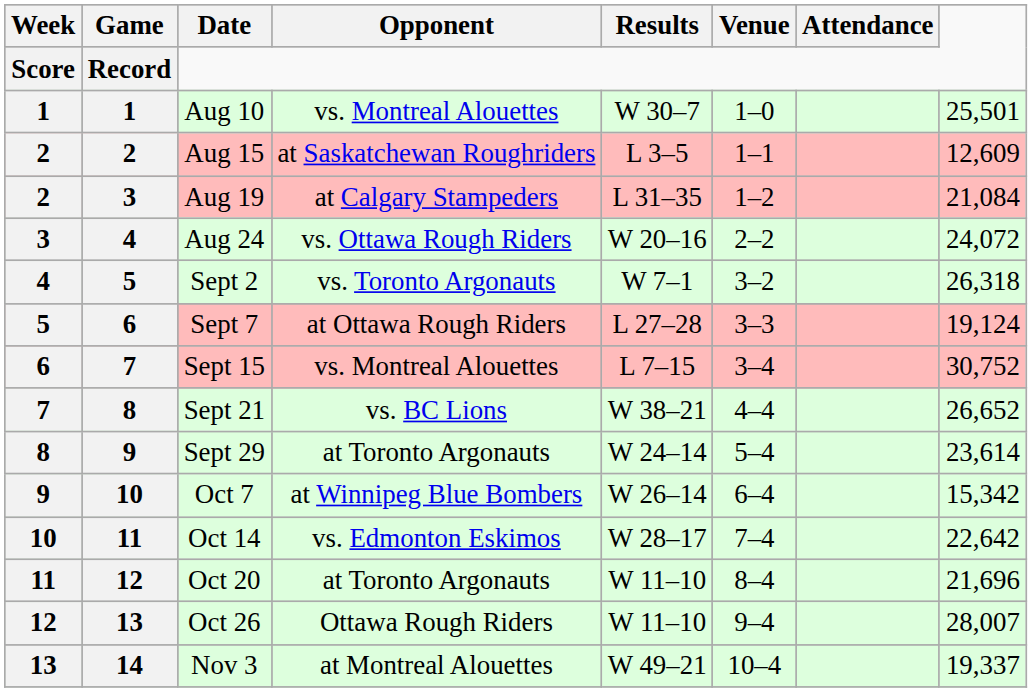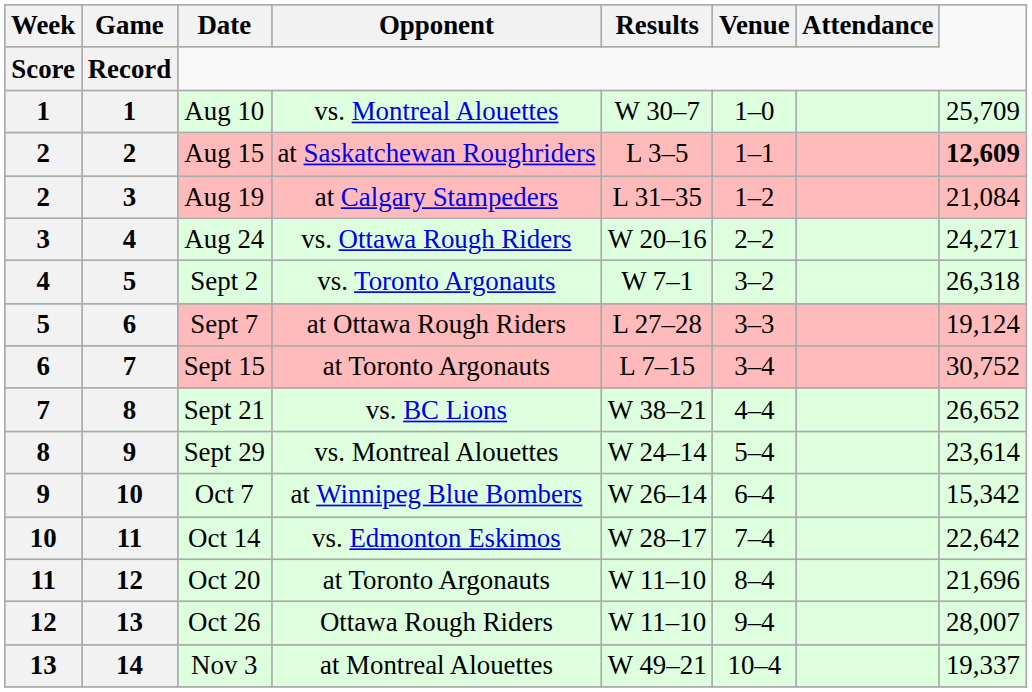(983, 111) 25,501 -> (983, 111) 25,709
(983, 153) normal -> (983, 153) bold
(983, 238) 24,072 -> (983, 238) 24,271
(436, 366) vs. Montreal Alouettes -> (436, 366) at Toronto Argonauts
(436, 452) at Toronto Argonauts -> (436, 452) vs. Montreal Alouettes
